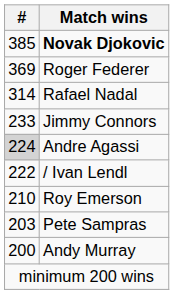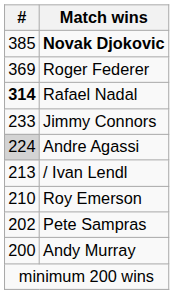(22, 95) normal -> (22, 95) bold
(22, 173) 222 -> (22, 173) 213
(22, 224) 203 -> (22, 224) 202
